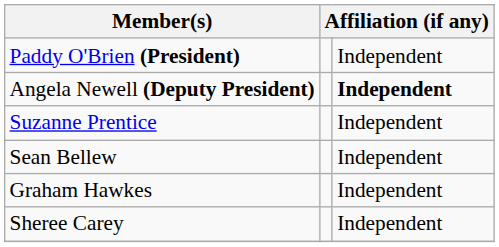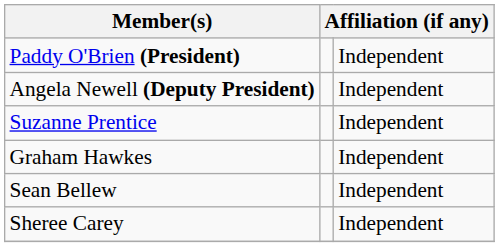(395, 88) bold -> (391, 88) normal
rows swapped: (81, 190) <-> (63, 156)
